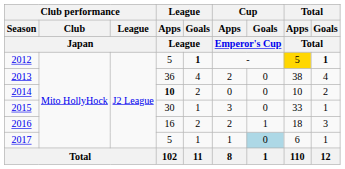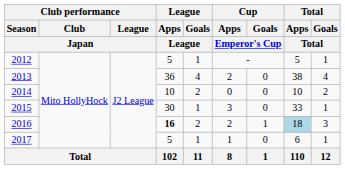(198, 60) bold -> (198, 60) normal
(297, 60) gold background -> (297, 60) no background
(325, 60) bold -> (325, 60) normal
(170, 92) bold -> (170, 92) normal
(170, 124) normal -> (170, 124) bold
(297, 124) no background -> (297, 124) lightblue background
(265, 140) lightblue background -> (265, 140) no background
